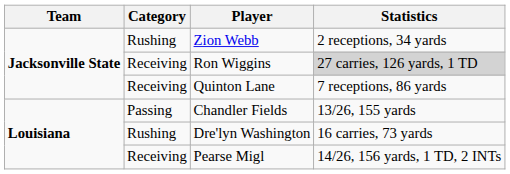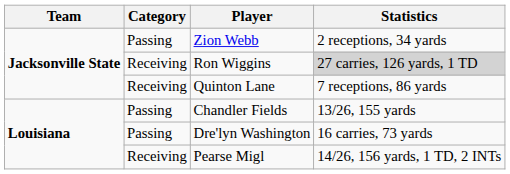(152, 40) Rushing -> (150, 40) Passing
(152, 133) Rushing -> (150, 133) Passing
